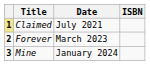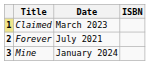(79, 25) July 2021 -> (82, 25) March 2023
(82, 39) March 2023 -> (79, 39) July 2021
